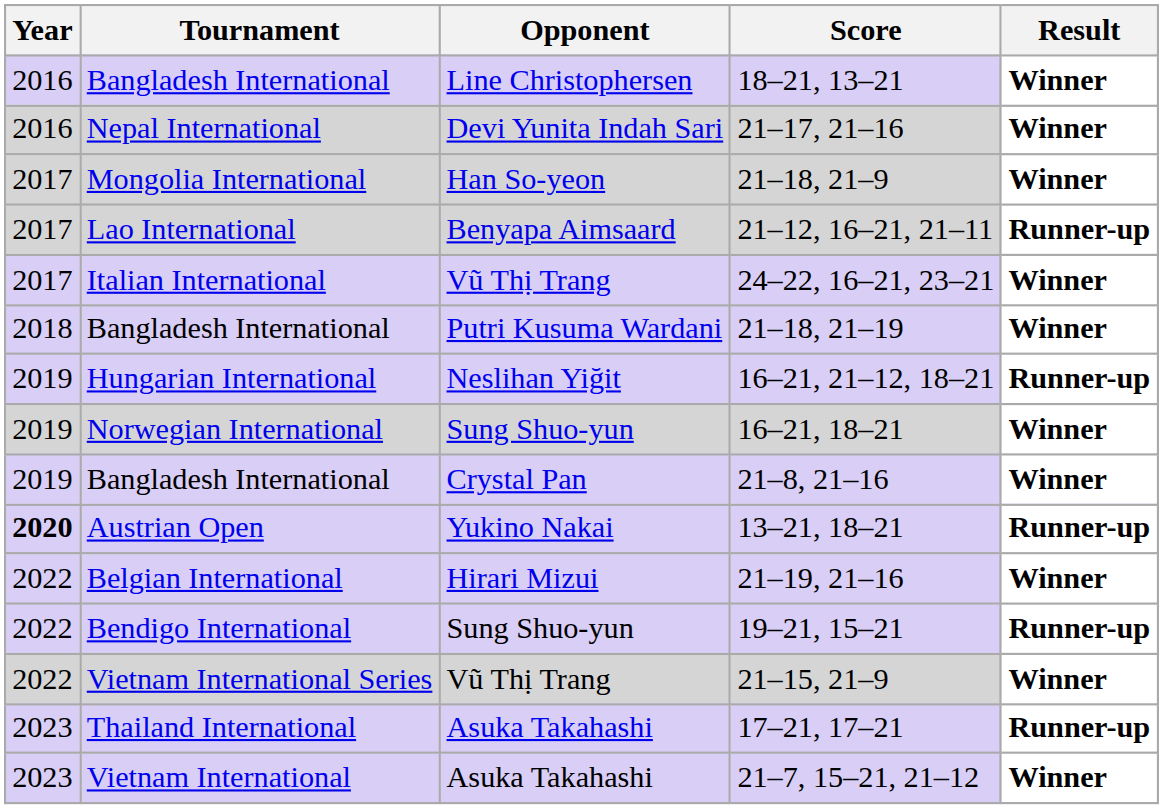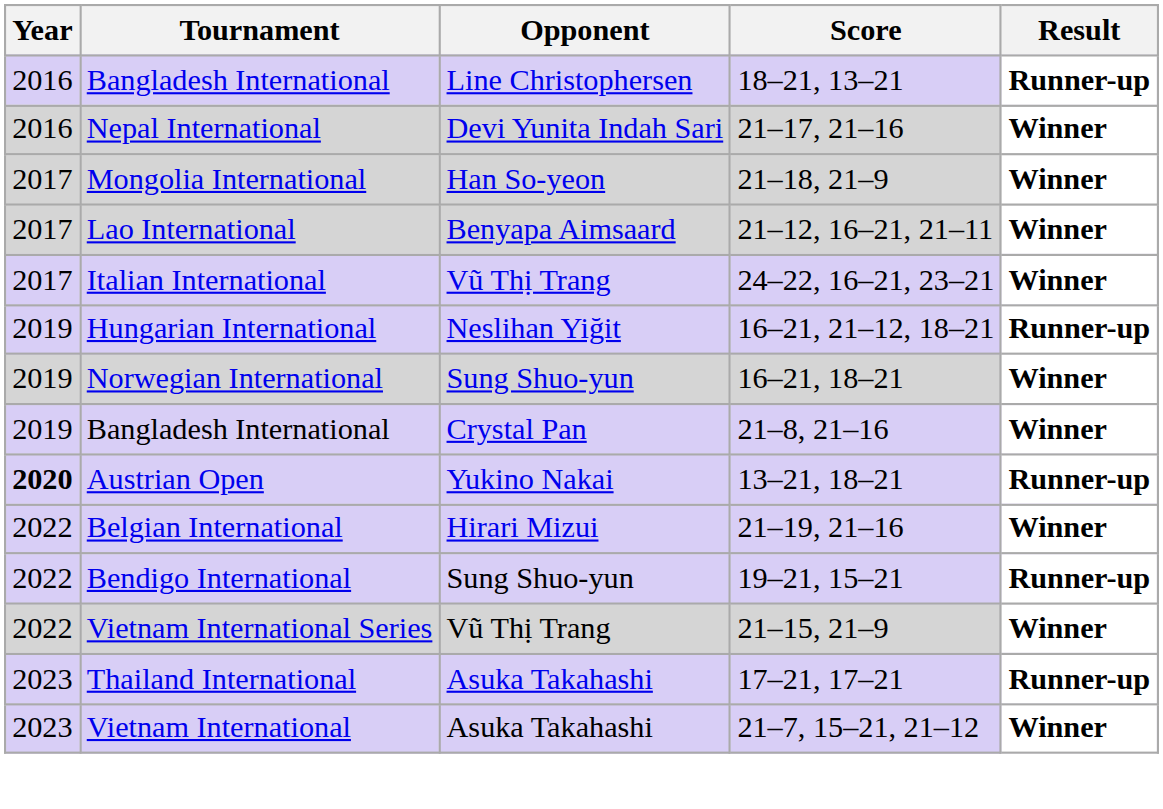(1058, 79) Winner -> (1079, 79) Runner-up
(1079, 229) Runner-up -> (1058, 229) Winner
- row: (821, 329)
